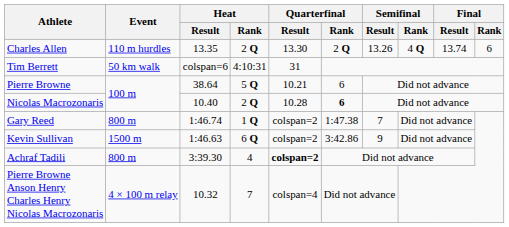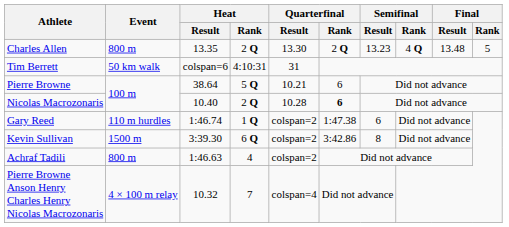(139, 49) 110 m hurdles -> (122, 49) 800 m
(380, 49) 13.26 -> (378, 49) 13.23
(454, 49) 13.74 -> (452, 49) 13.48
(489, 49) 6 -> (487, 49) 5
(122, 121) 800 m -> (139, 121) 110 m hurdles
(380, 121) 7 -> (378, 121) 6
(205, 139) 1:46.63 -> (205, 139) 3:39.30
(380, 139) 9 -> (378, 139) 8
(205, 157) 3:39.30 -> (205, 157) 1:46.63
(295, 157) bold -> (294, 157) normal
